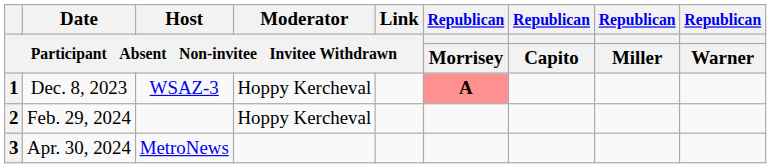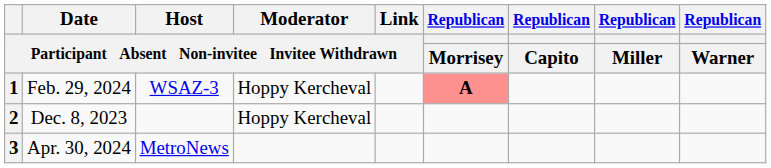(79, 88) Dec. 8, 2023 -> (79, 88) Feb. 29, 2024
(79, 118) Feb. 29, 2024 -> (79, 118) Dec. 8, 2023
